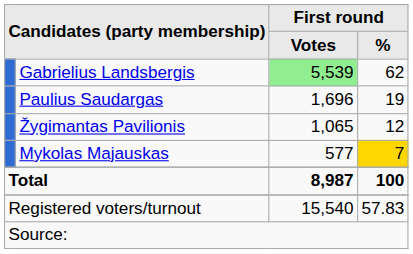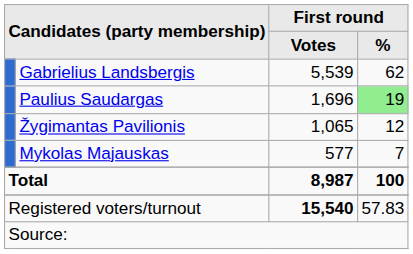(332, 72) lightgreen background -> (332, 72) no background
(395, 99) no background -> (395, 99) lightgreen background
(399, 153) gold background -> (399, 153) no background
(327, 208) normal -> (327, 208) bold
